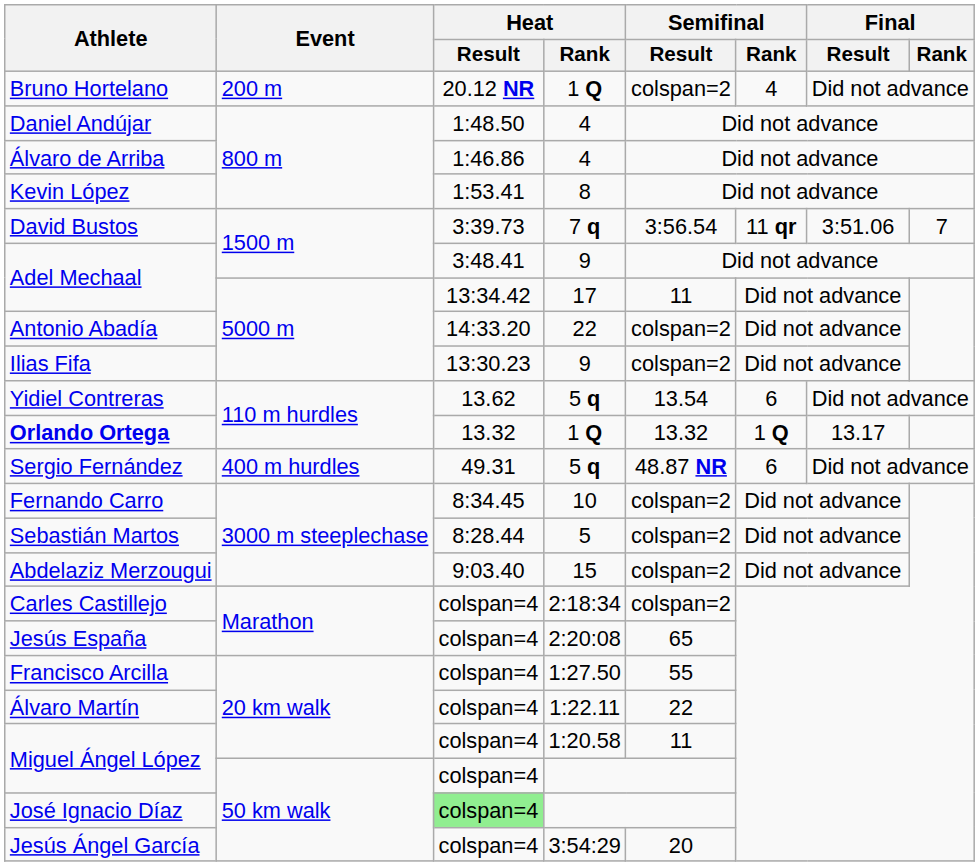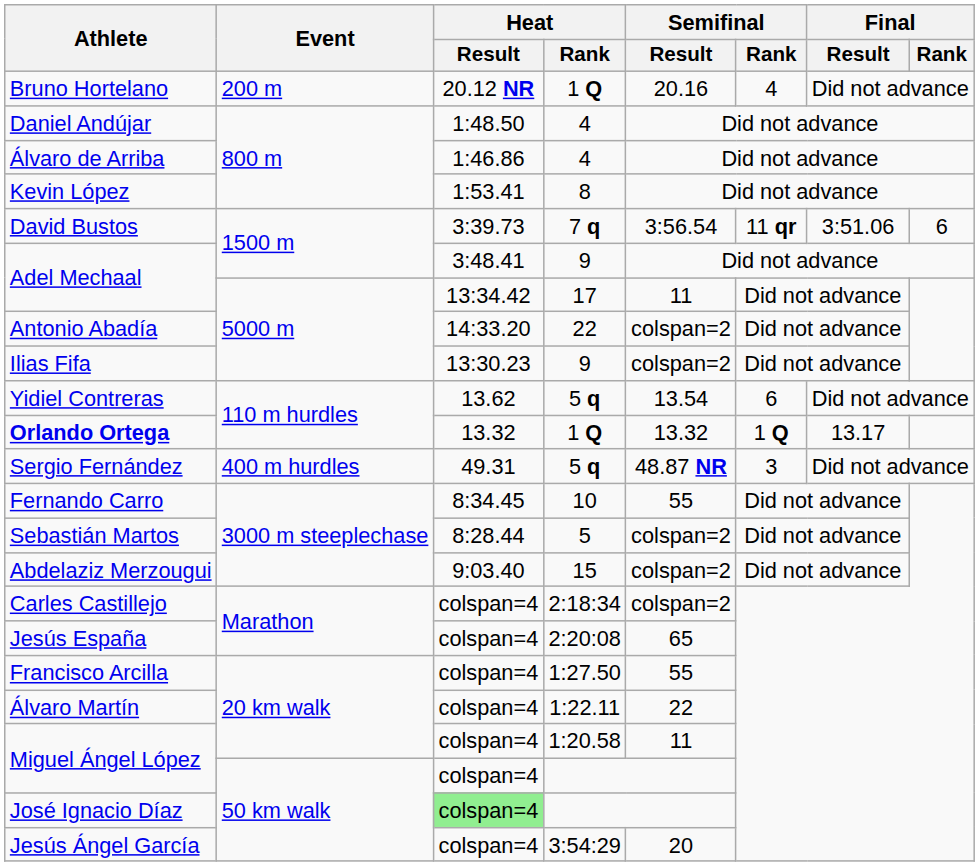(681, 89) colspan=2 -> (681, 89) 20.16
(942, 227) 7 -> (942, 227) 6
(771, 467) 6 -> (771, 467) 3
(681, 501) colspan=2 -> (681, 501) 55
